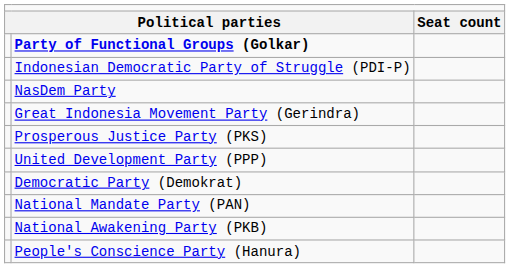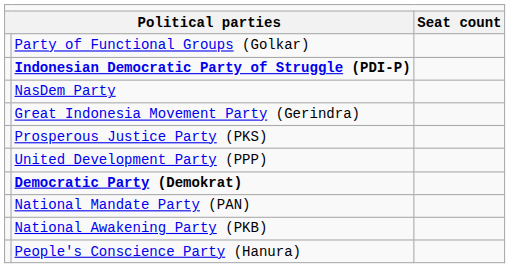(162, 46) bold -> (162, 46) normal
(213, 68) normal -> (213, 68) bold
(128, 183) normal -> (128, 183) bold
